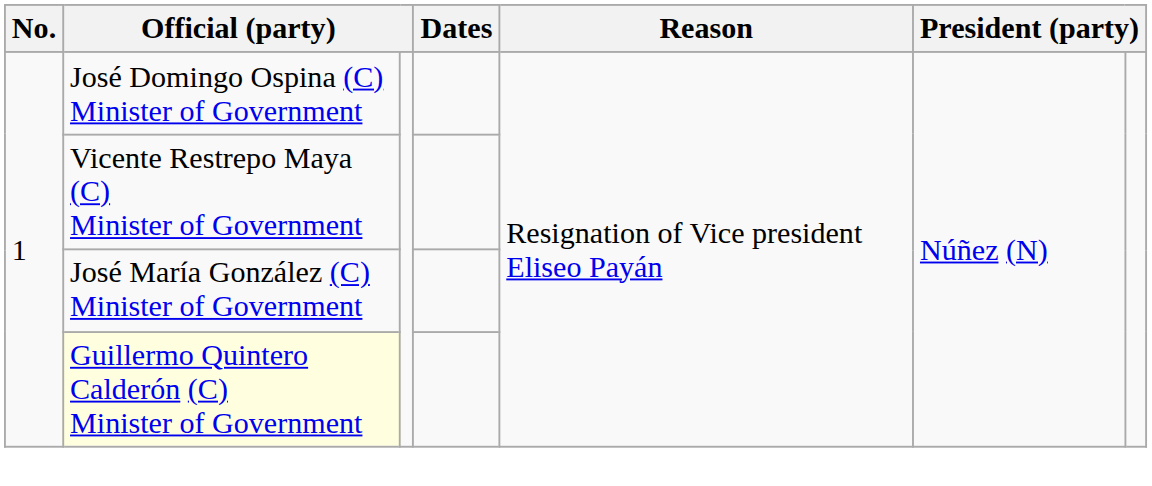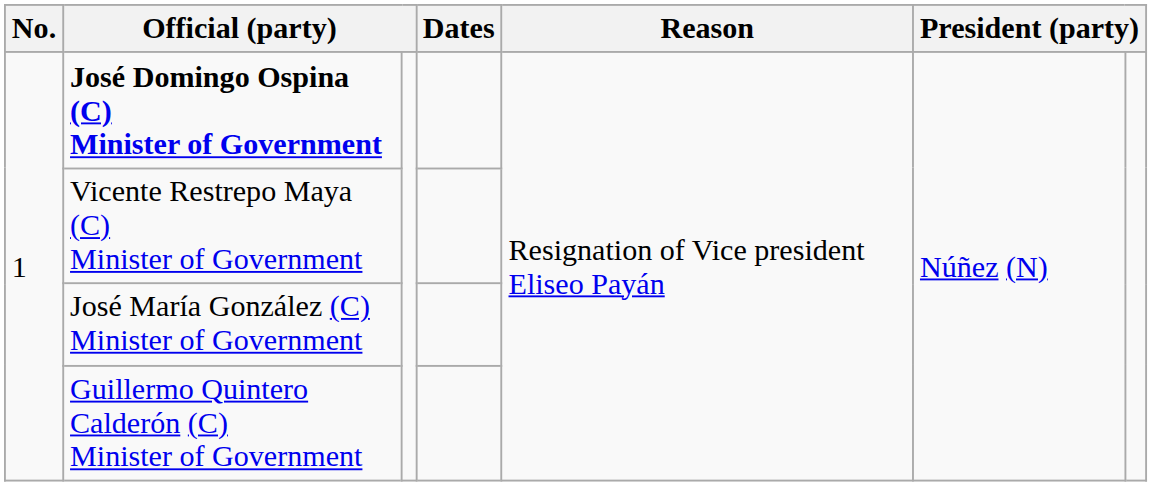(227, 92) normal -> (226, 109) bold
(216, 388) lightyellow background -> (216, 422) no background
